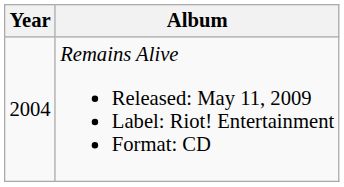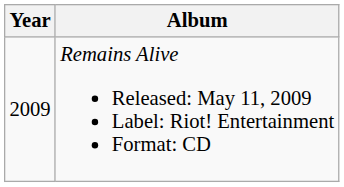(30, 109) 2004 -> (30, 109) 2009
